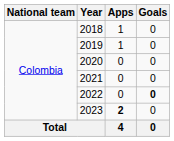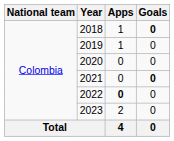(153, 29) normal -> (153, 29) bold
(153, 78) normal -> (153, 78) bold
(121, 95) normal -> (121, 95) bold
(153, 95) bold -> (153, 95) normal
(121, 111) bold -> (121, 111) normal
